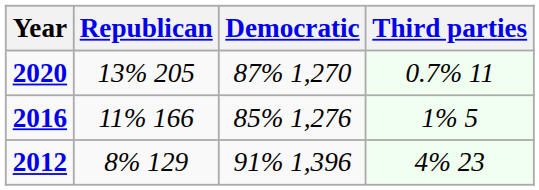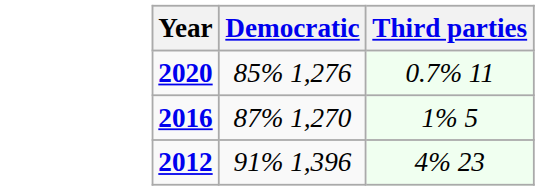- column: (146, 28)
(293, 72) 87% 1,270 -> (293, 72) 85% 1,276
(293, 117) 85% 1,276 -> (293, 117) 87% 1,270
